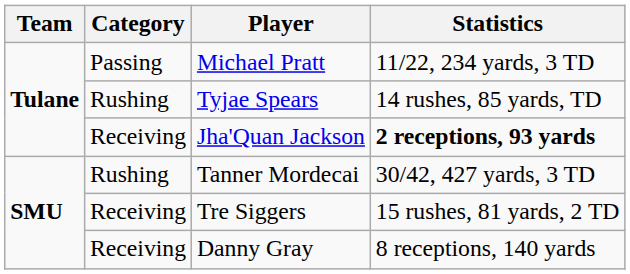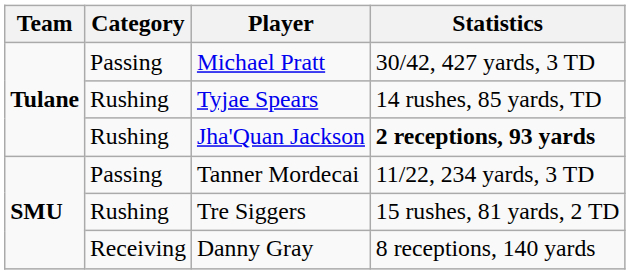(485, 61) 11/22, 234 yards, 3 TD -> (485, 61) 30/42, 427 yards, 3 TD
(138, 136) Receiving -> (129, 136) Rushing
(129, 174) Rushing -> (126, 174) Passing
(485, 174) 30/42, 427 yards, 3 TD -> (485, 174) 11/22, 234 yards, 3 TD
(138, 211) Receiving -> (129, 211) Rushing
